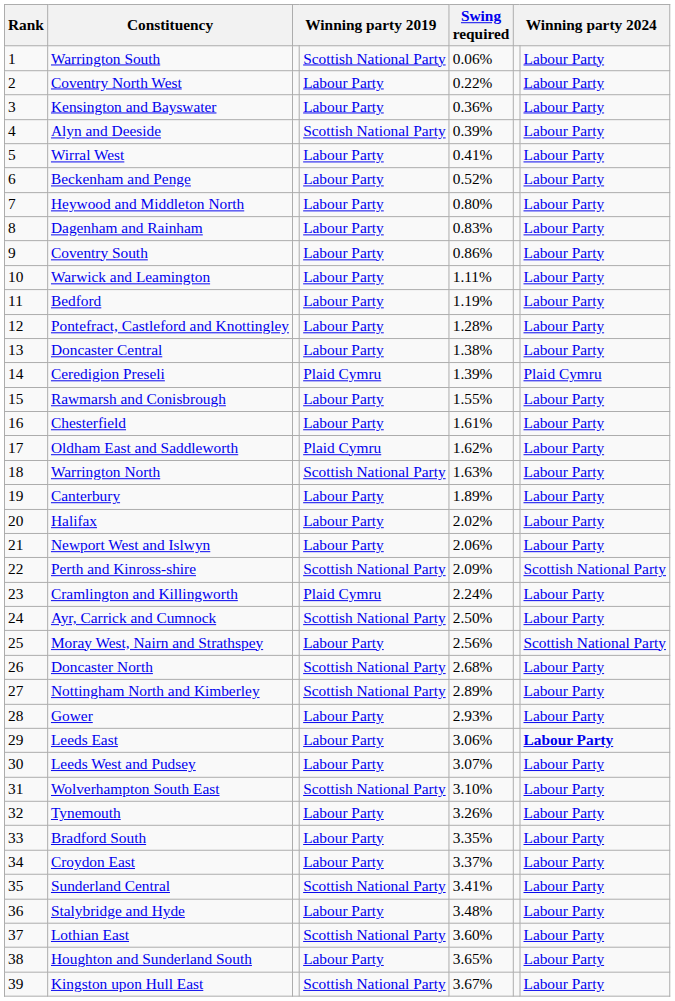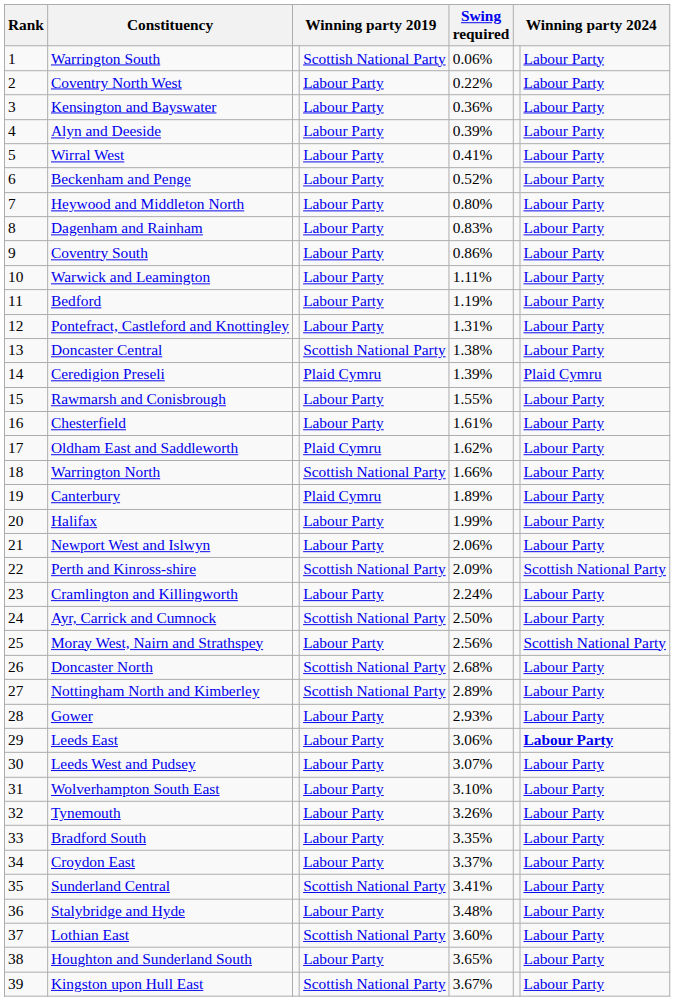(374, 131) Scottish National Party -> (343, 131) Labour Party
(473, 326) 1.28% -> (473, 326) 1.31%
(343, 350) Labour Party -> (374, 350) Scottish National Party
(473, 472) 1.63% -> (473, 472) 1.66%
(343, 496) Labour Party -> (342, 496) Plaid Cymru
(473, 521) 2.02% -> (473, 521) 1.99%
(342, 594) Plaid Cymru -> (343, 594) Labour Party
(374, 789) Scottish National Party -> (343, 789) Labour Party
